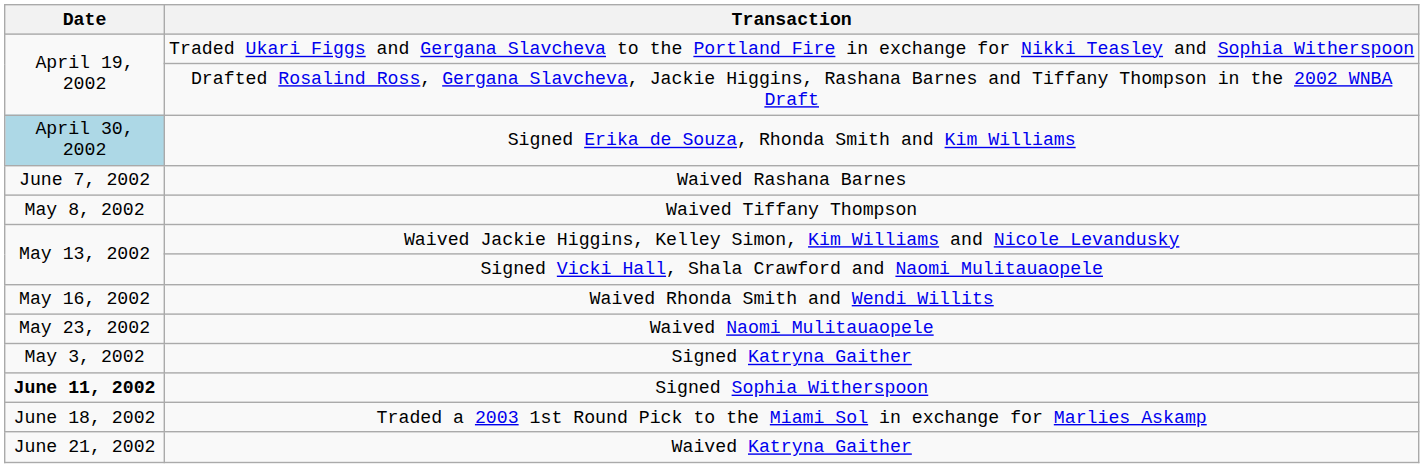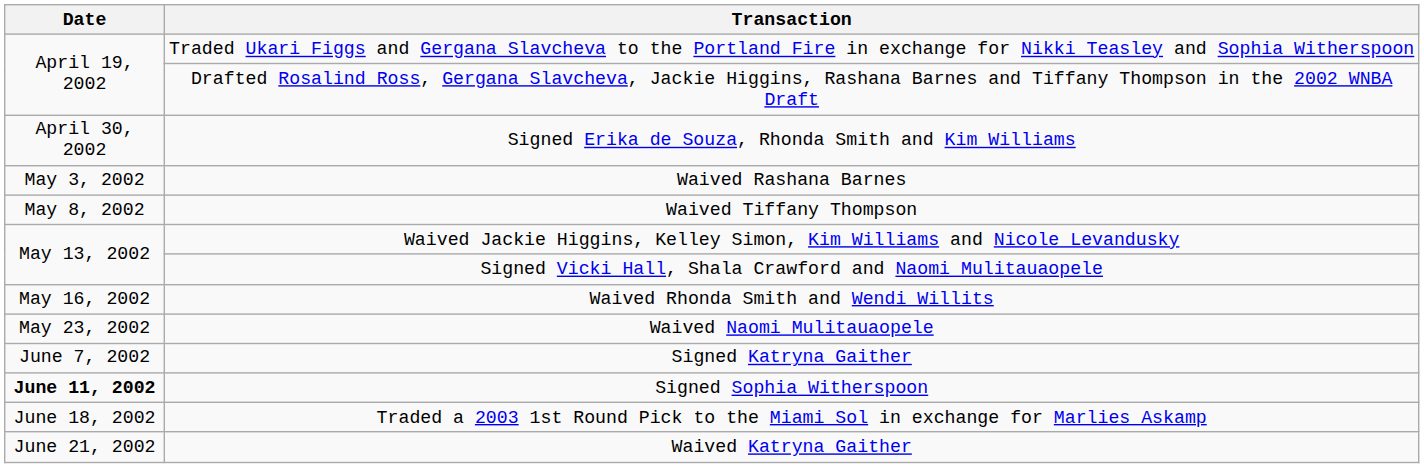(85, 140) lightblue background -> (85, 140) no background
(85, 180) June 7, 2002 -> (85, 180) May 3, 2002
(85, 358) May 3, 2002 -> (85, 358) June 7, 2002
